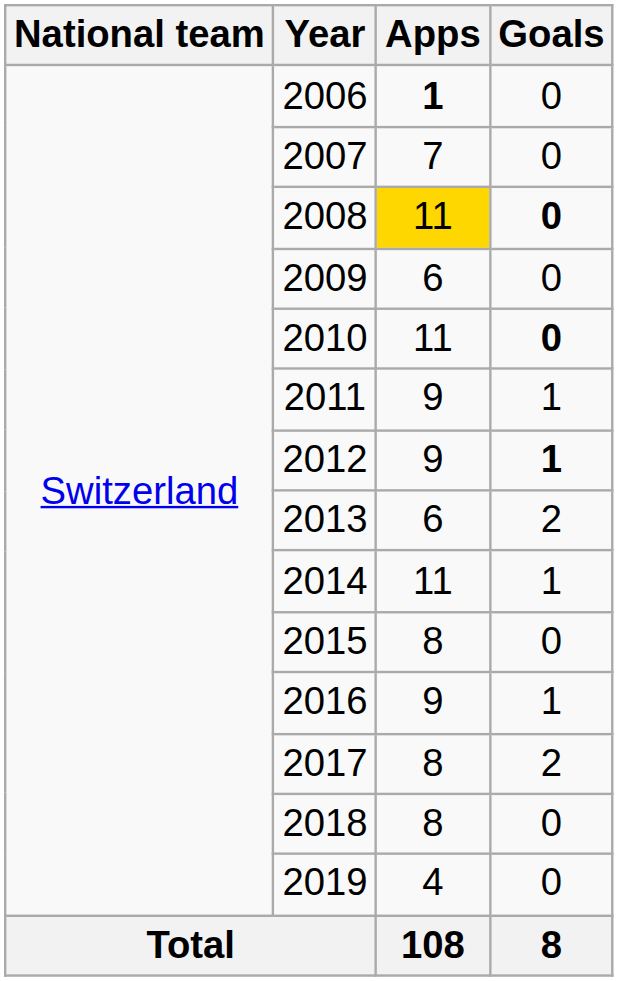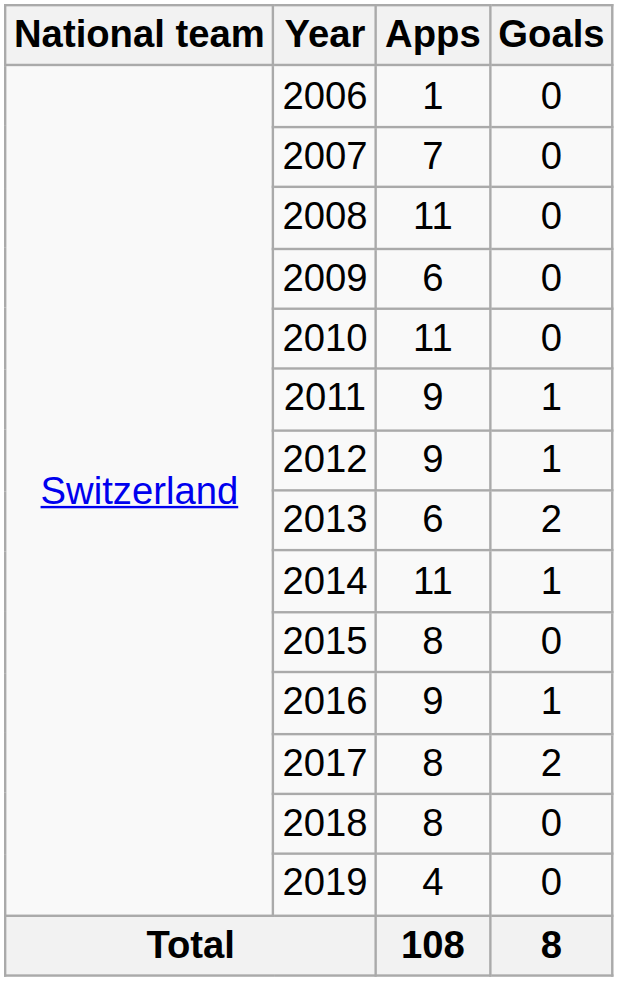(433, 95) bold -> (433, 95) normal
(433, 216) gold background -> (433, 216) no background
(551, 216) bold -> (551, 216) normal
(551, 338) bold -> (551, 338) normal
(551, 459) bold -> (551, 459) normal
